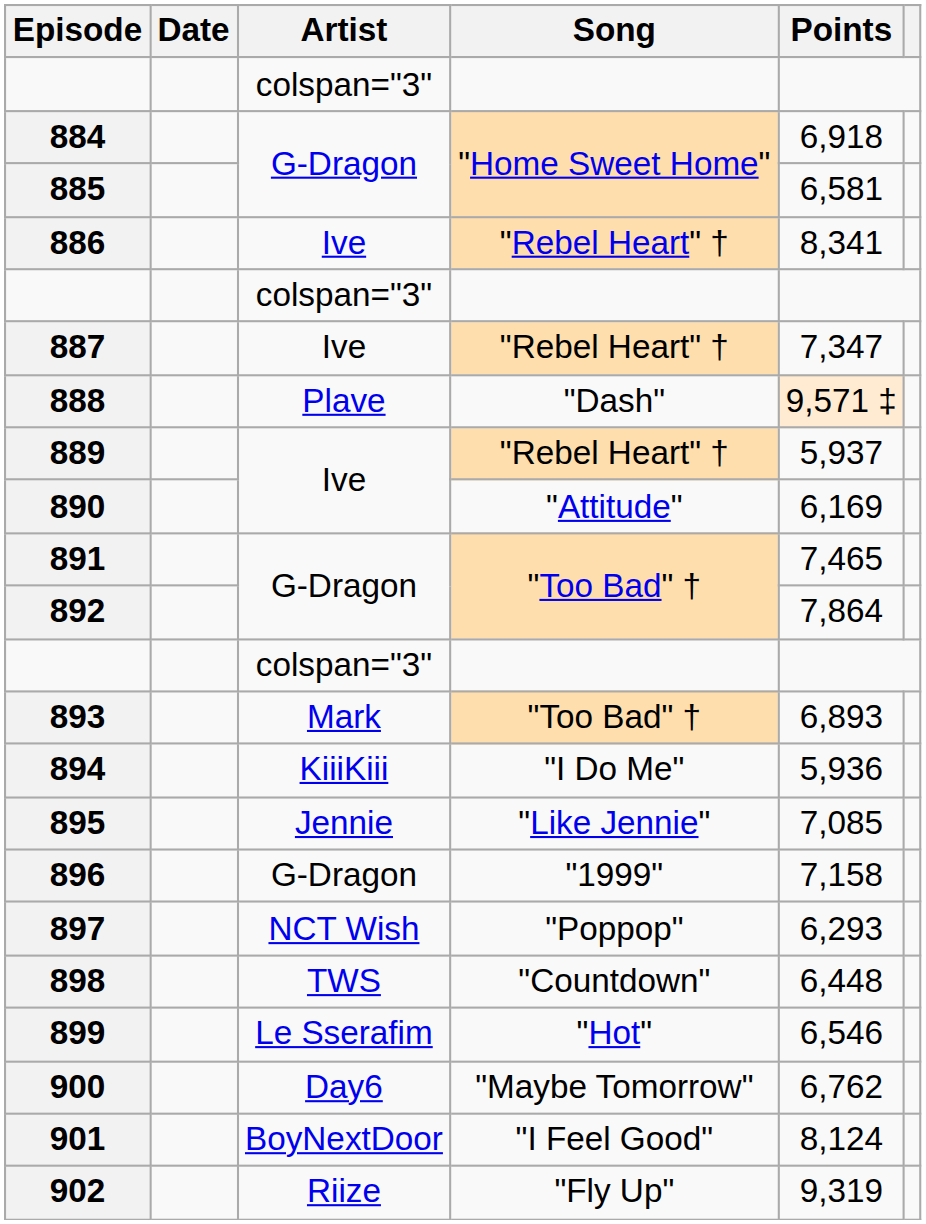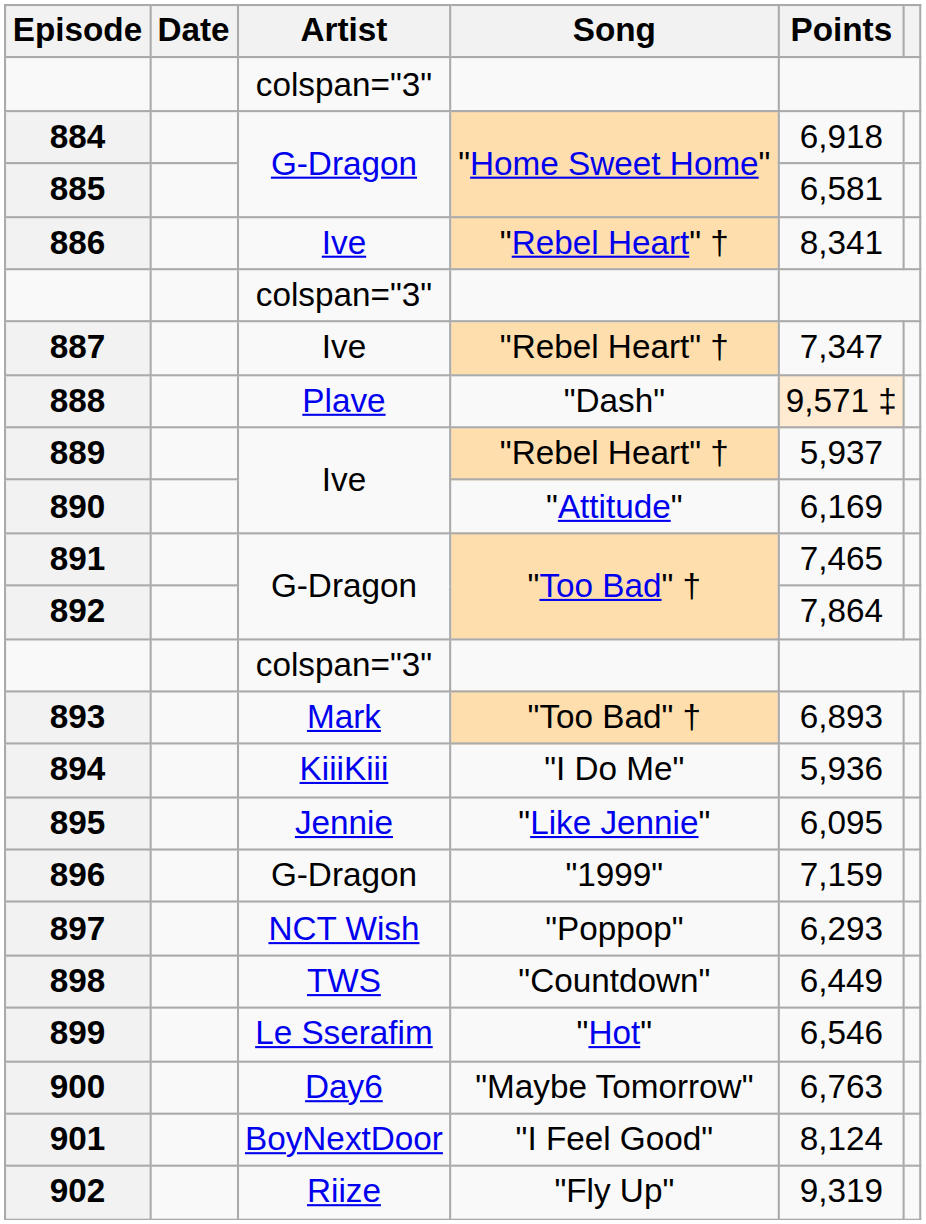(841, 822) 7,085 -> (841, 822) 6,095
(841, 875) 7,158 -> (841, 875) 7,159
(841, 980) 6,448 -> (841, 980) 6,449
(841, 1086) 6,762 -> (841, 1086) 6,763
